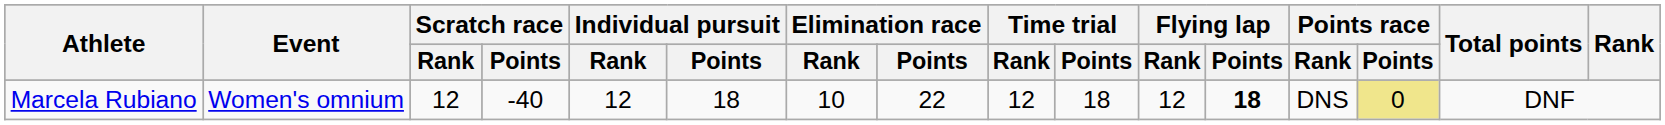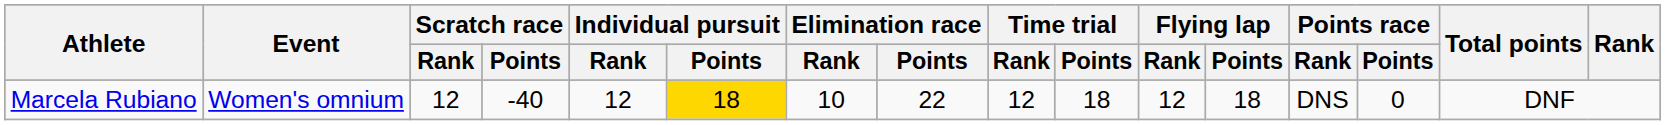(726, 100) no background -> (726, 100) gold background
(1247, 100) bold -> (1247, 100) normal
(1398, 100) khaki background -> (1398, 100) no background
